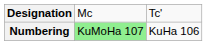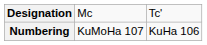(110, 31) lightgreen background -> (110, 31) no background
